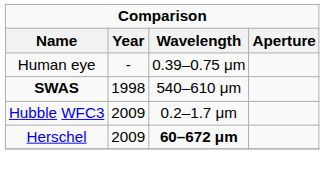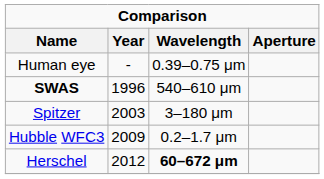(128, 88) 1998 -> (128, 88) 1996
+ row: (57, 112)
(128, 137) 2009 -> (128, 161) 2012
